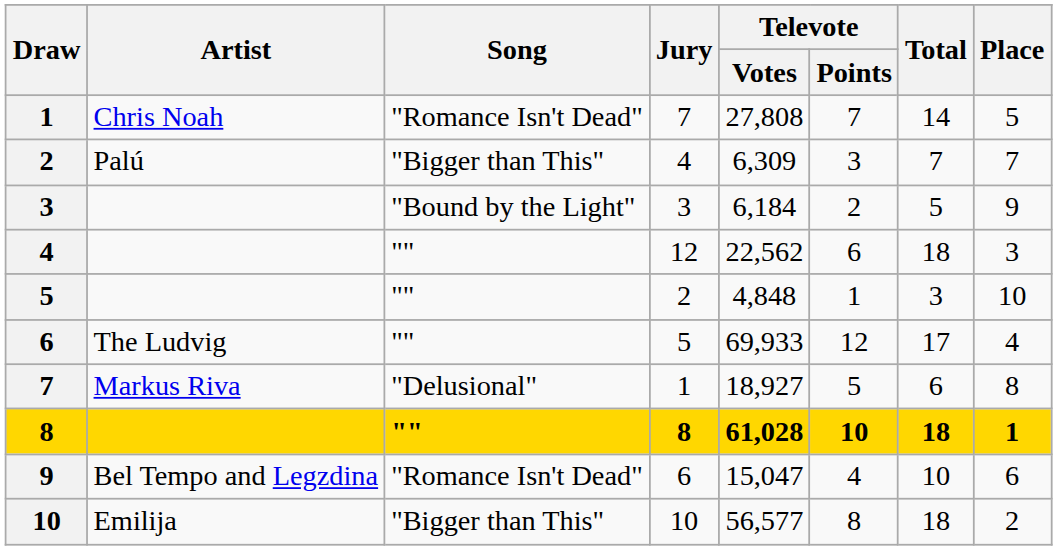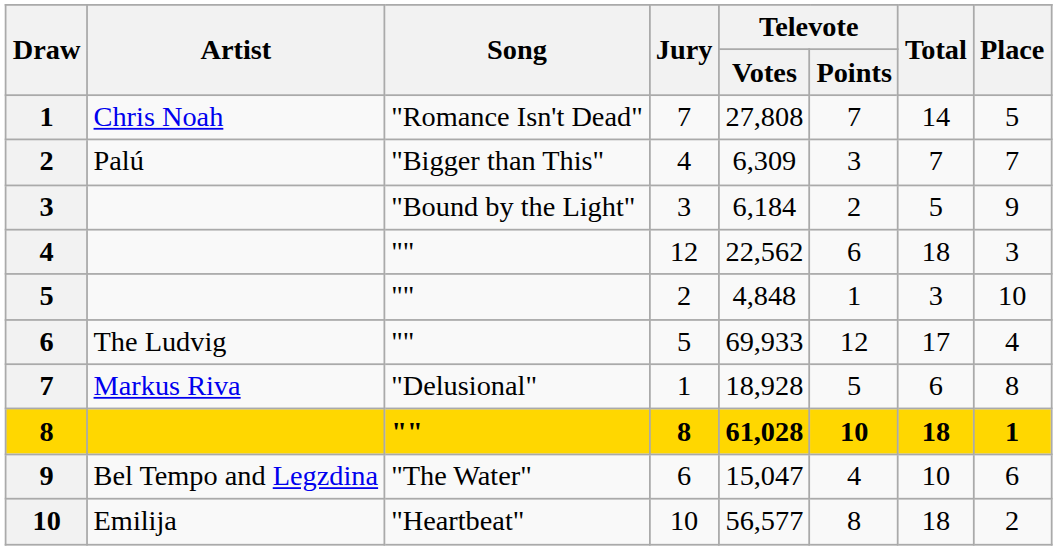(764, 386) 18,927 -> (764, 386) 18,928
(517, 476) "Romance Isn't Dead" -> (461, 476) "The Water"
(498, 521) "Bigger than This" -> (458, 521) "Heartbeat"
